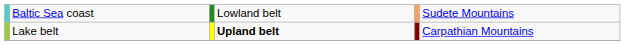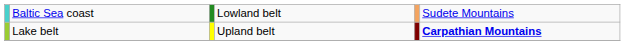(248, 31) bold -> (246, 31) normal
(478, 31) normal -> (482, 31) bold
